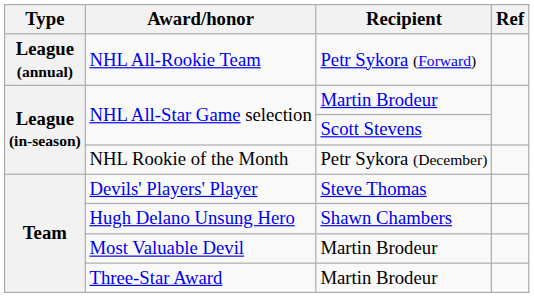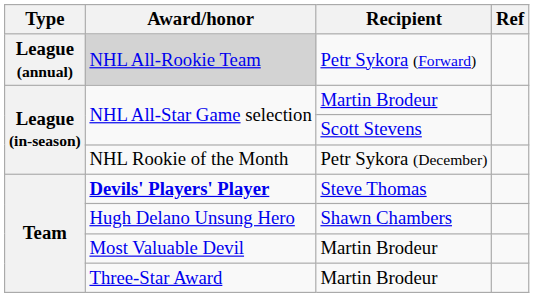(175, 59) no background -> (175, 59) lightgrey background
(173, 188) normal -> (179, 188) bold
